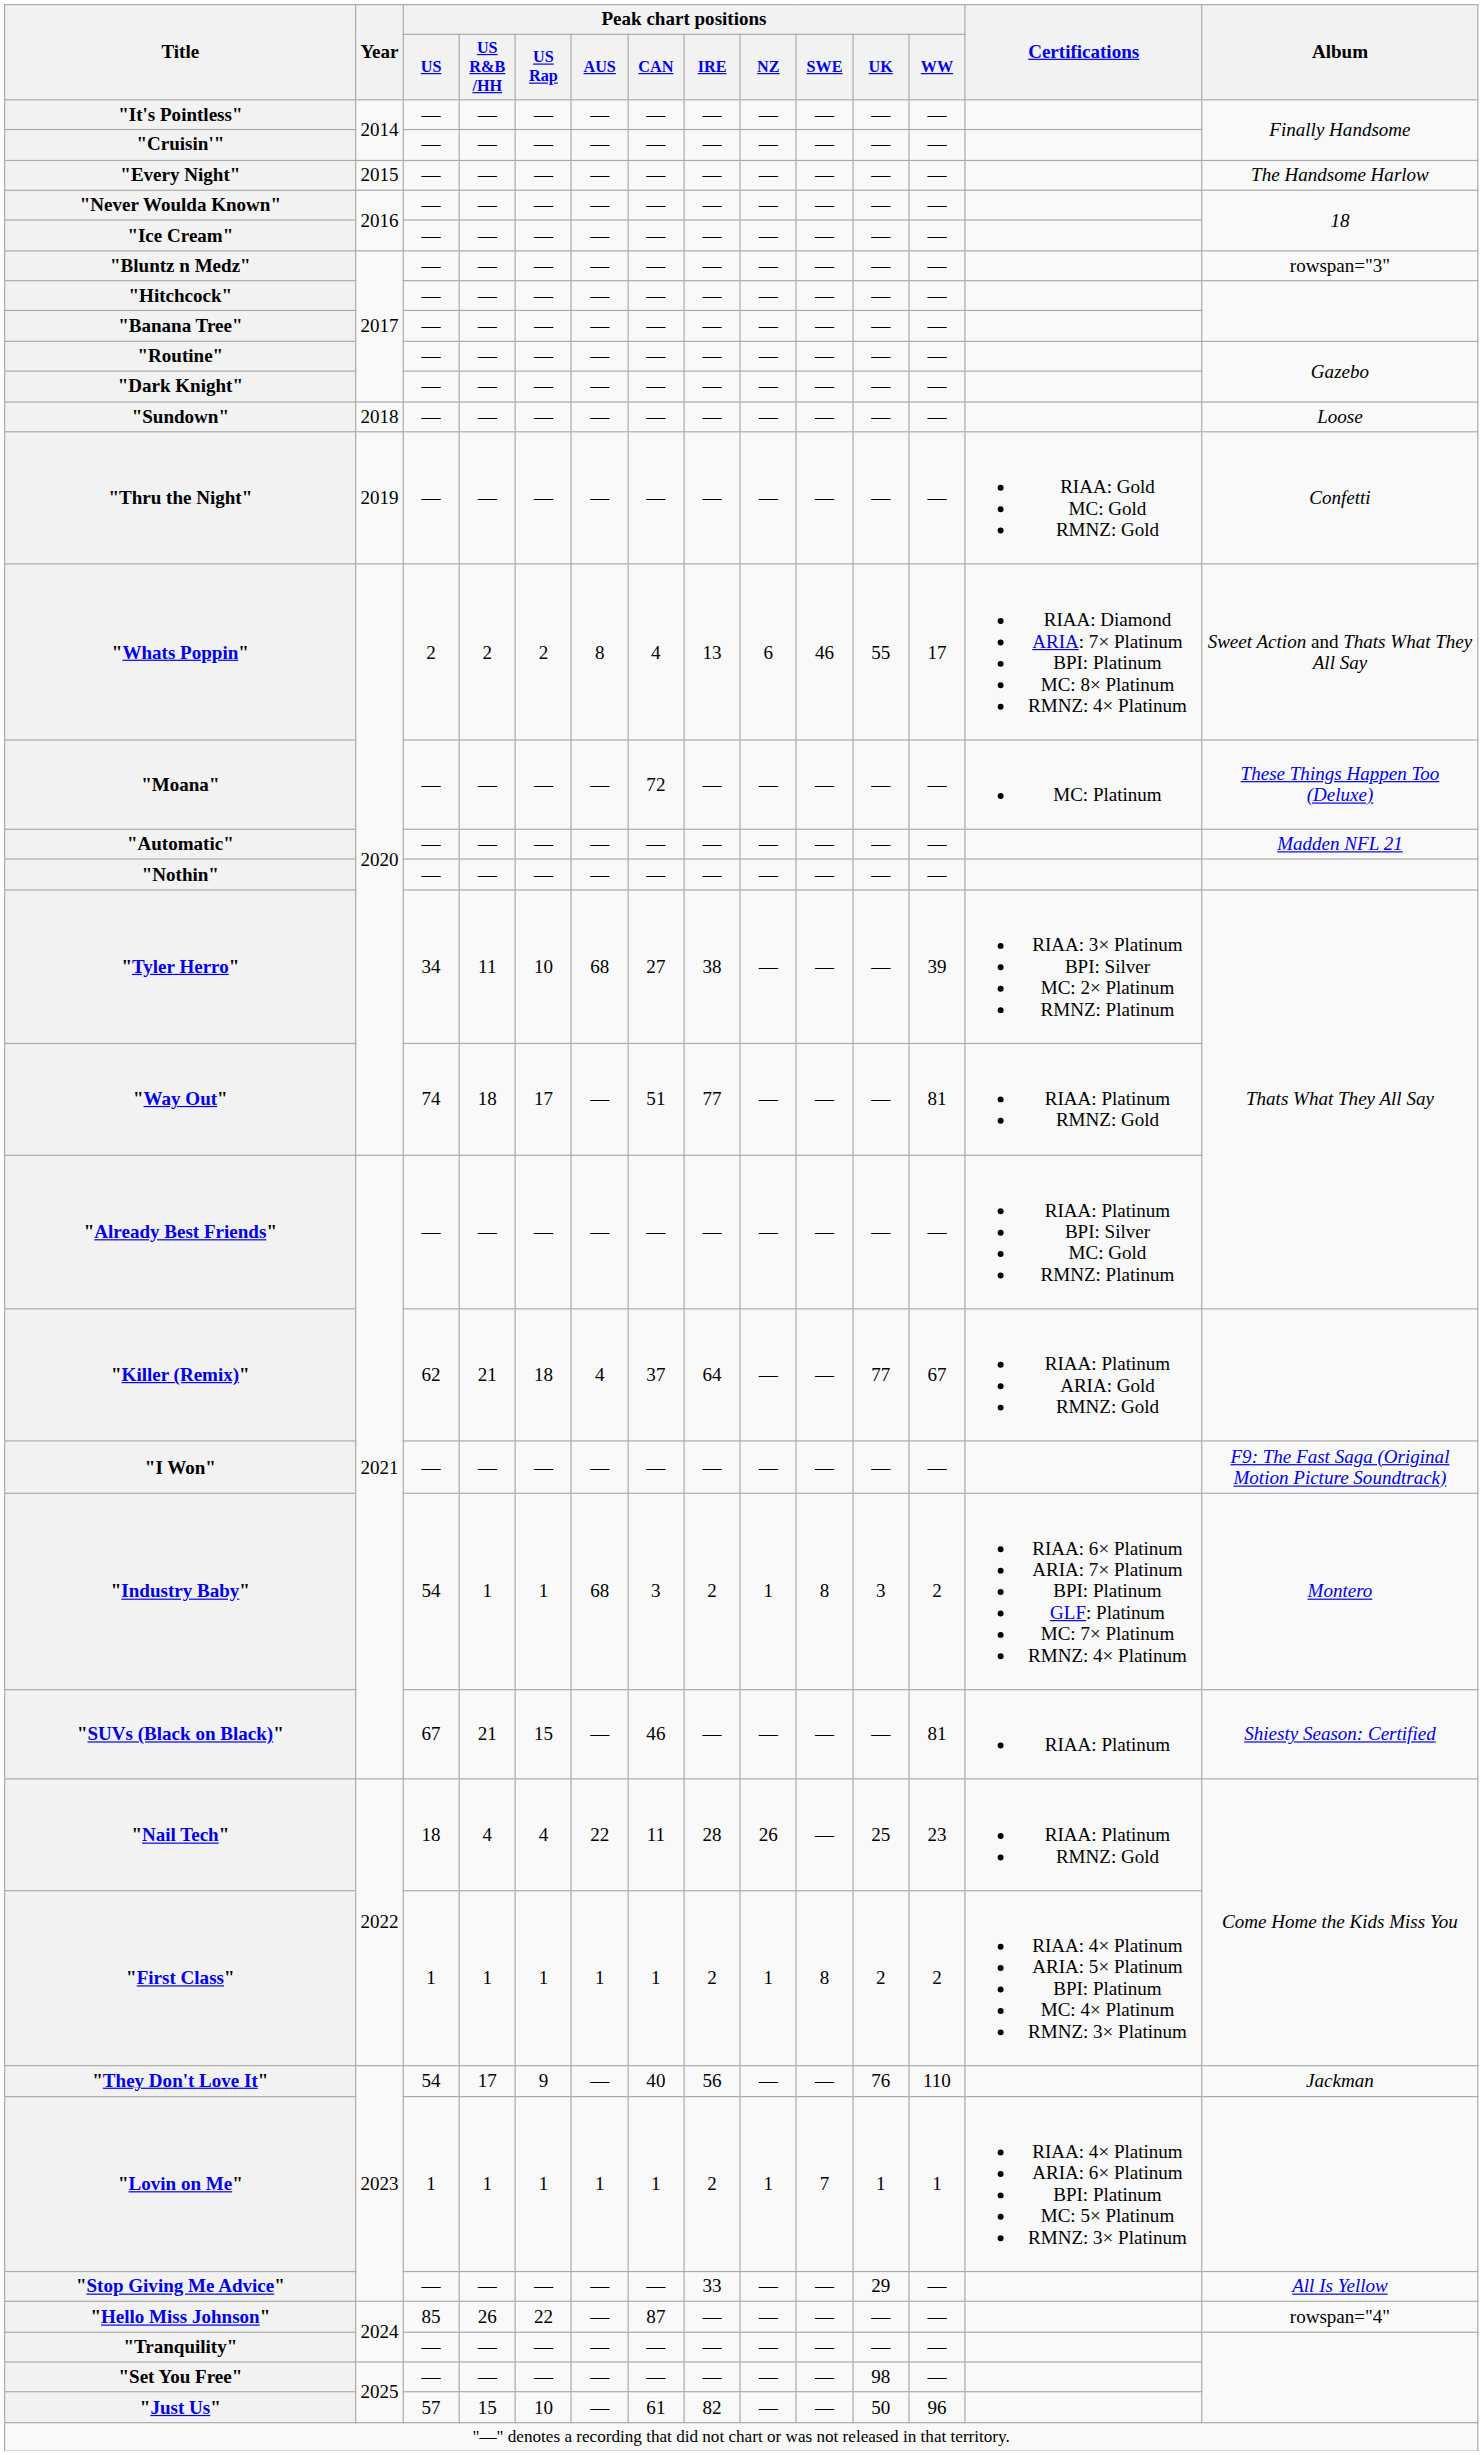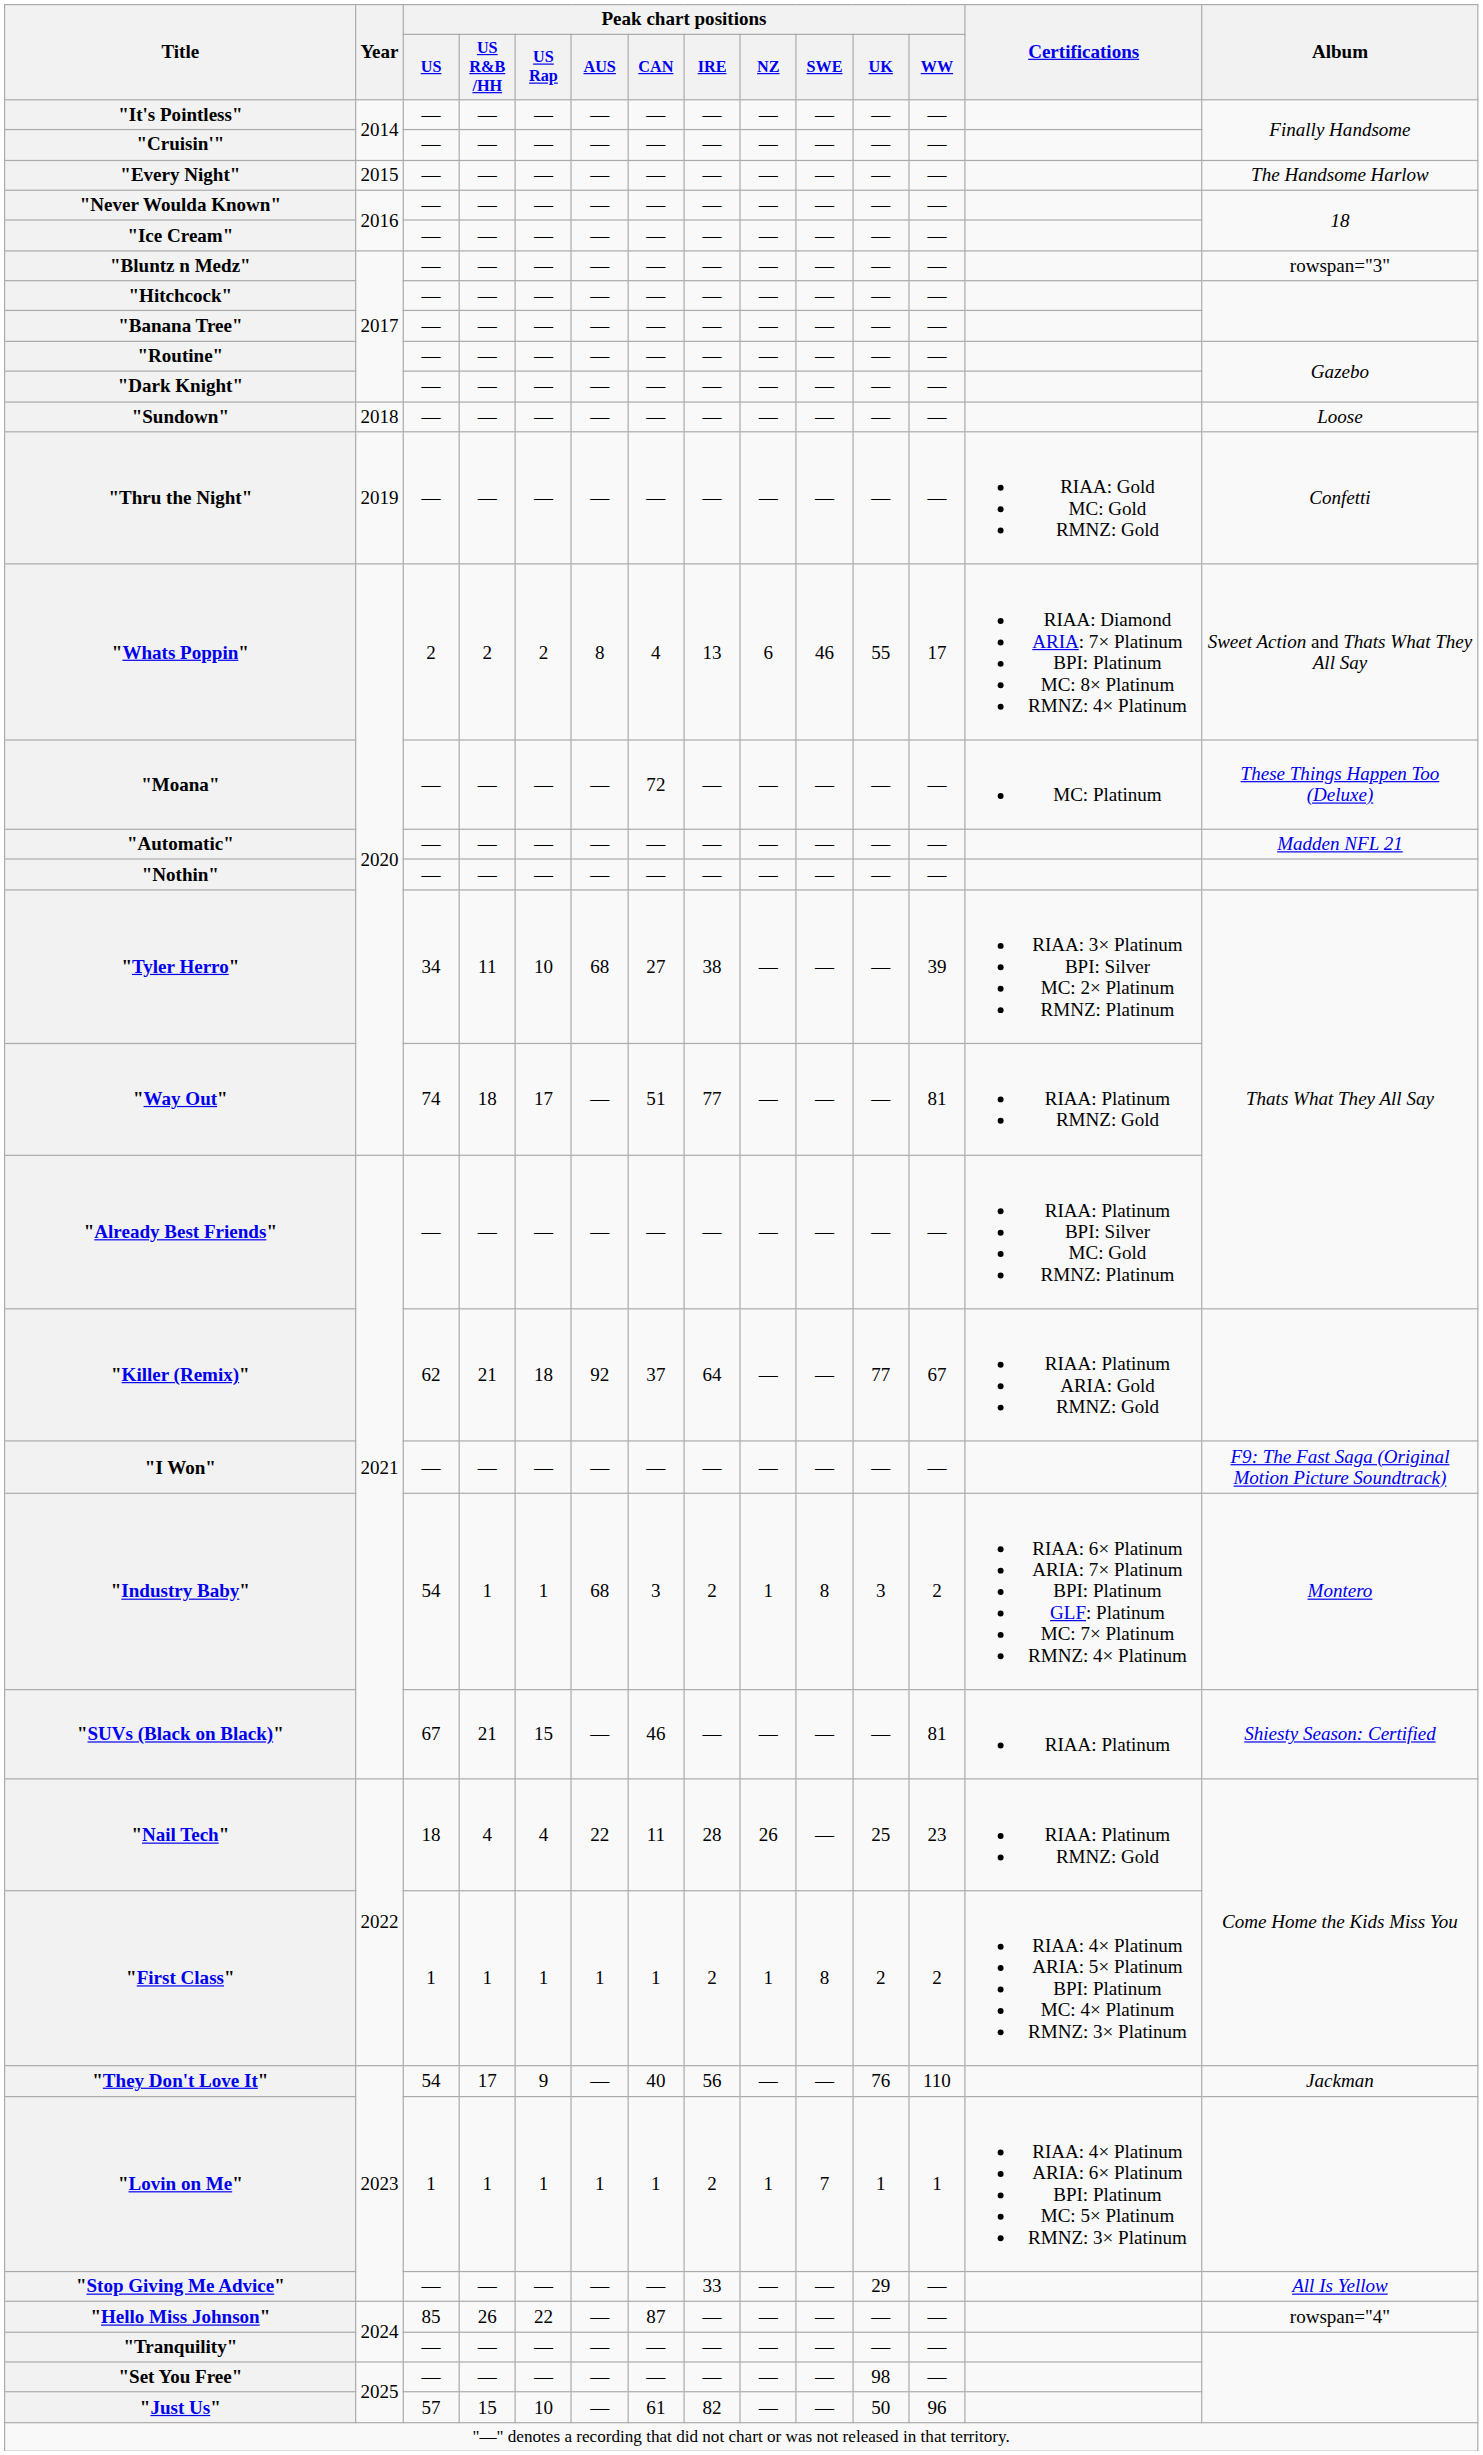(600, 1374) 4 -> (600, 1374) 92
